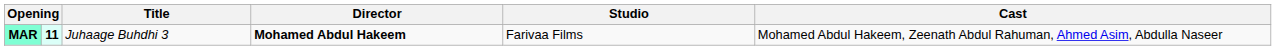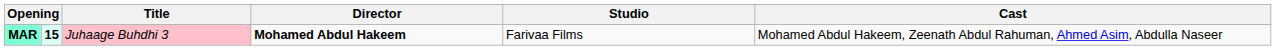(52, 34) 11 -> (52, 34) 15
(117, 34) no background -> (117, 34) pink background
